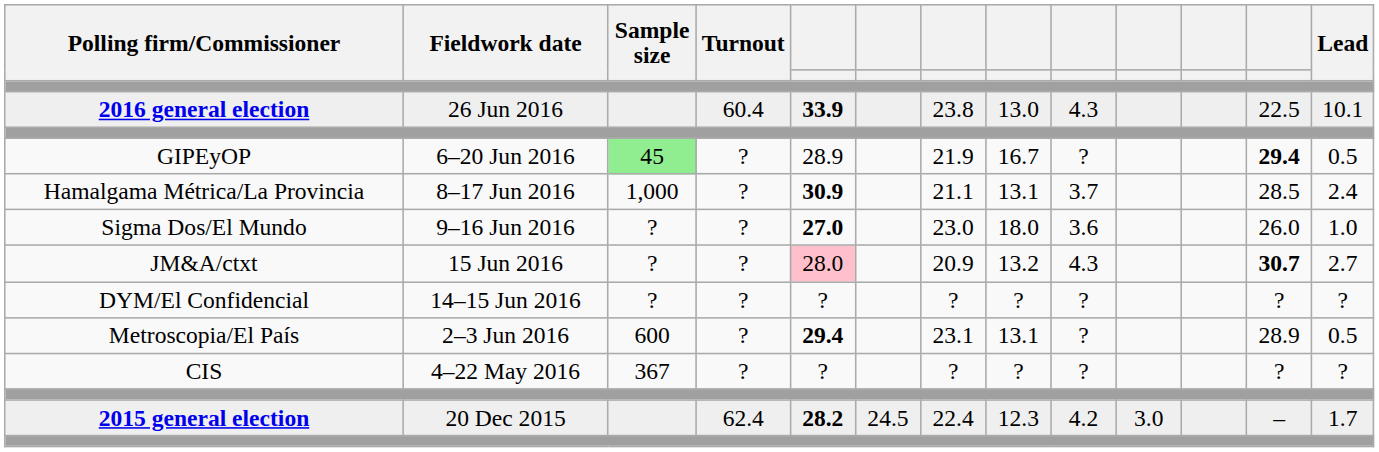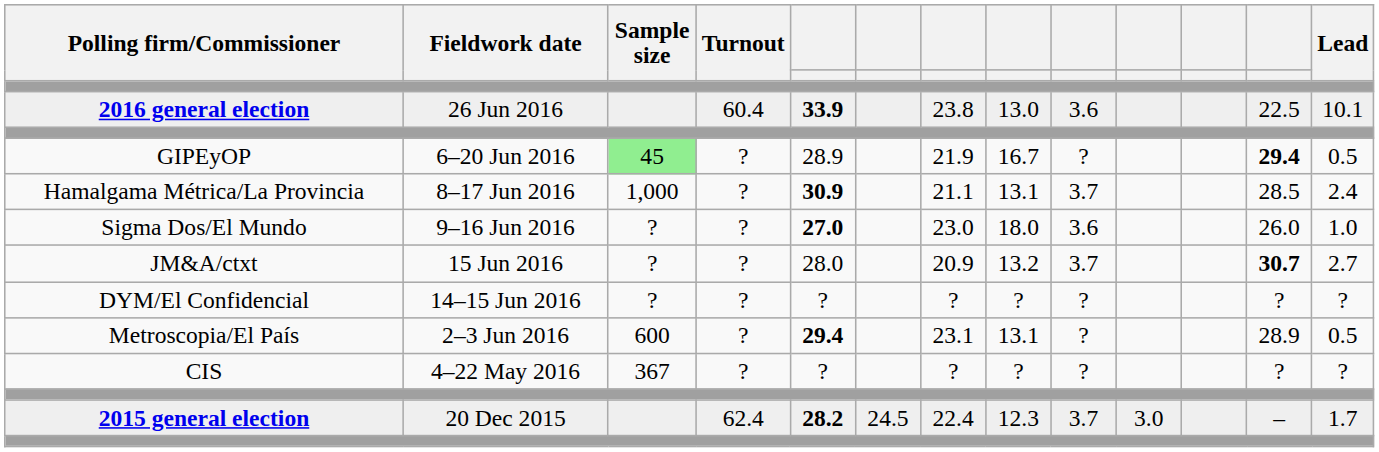(1084, 109) 4.3 -> (1084, 109) 3.6
(823, 263) pink background -> (823, 263) no background
(1084, 263) 4.3 -> (1084, 263) 3.7
(1084, 417) 4.2 -> (1084, 417) 3.7
